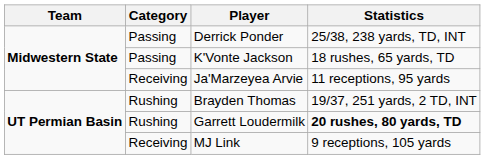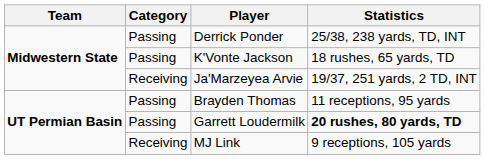(381, 79) 11 receptions, 95 yards -> (394, 79) 19/37, 251 yards, 2 TD, INT
(153, 100) Rushing -> (152, 100) Passing
(394, 100) 19/37, 251 yards, 2 TD, INT -> (381, 100) 11 receptions, 95 yards
(153, 122) Rushing -> (152, 122) Passing
